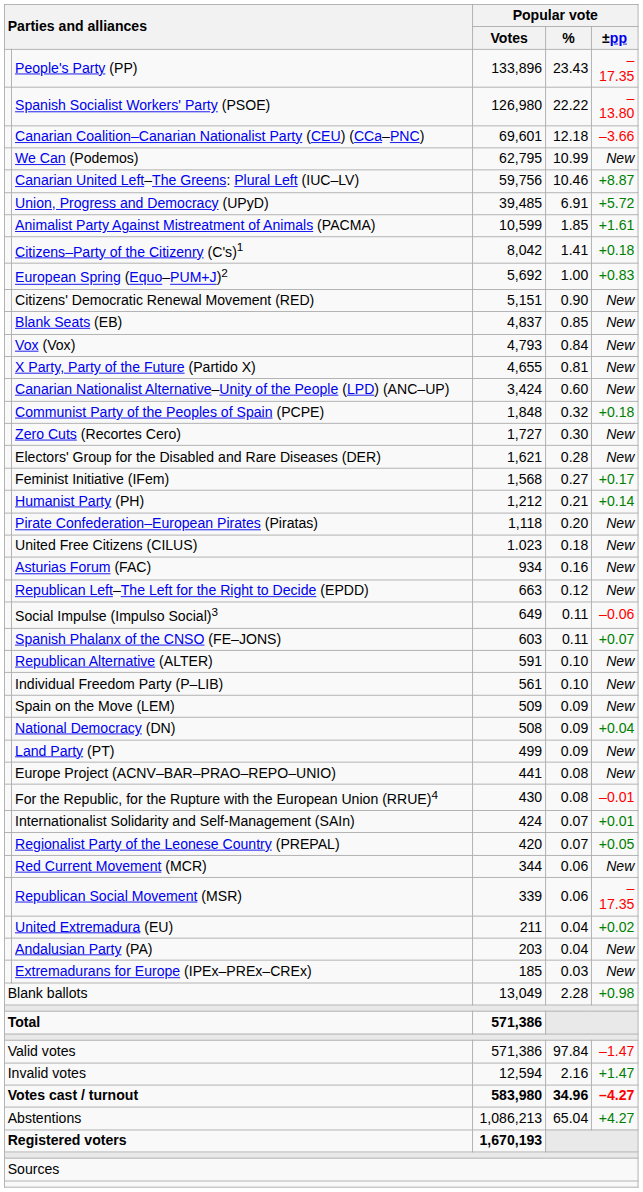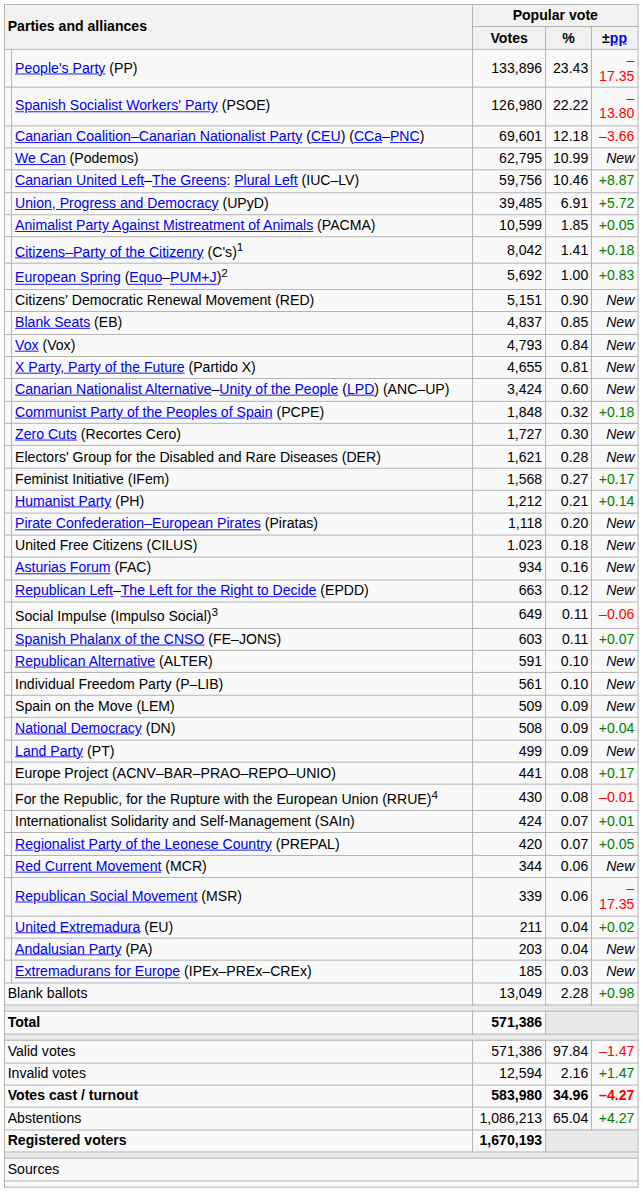(617, 225) +1.61 -> (617, 225) +0.05
(620, 773) New -> (617, 773) +0.17
